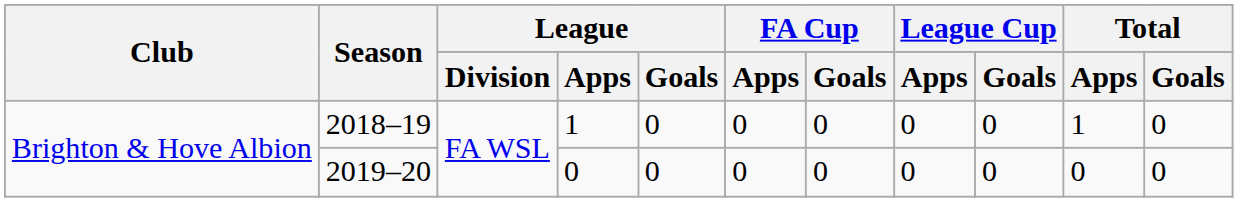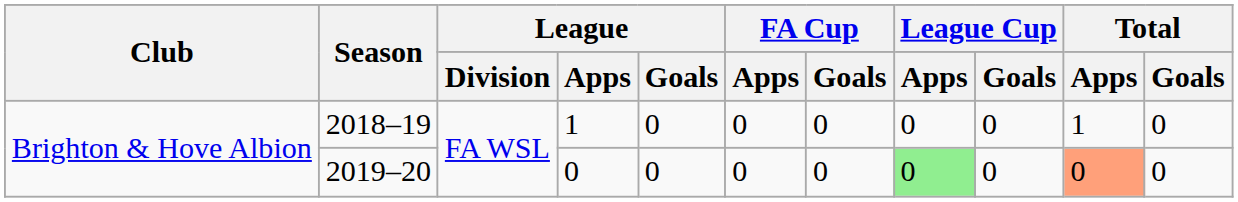(908, 171) no background -> (908, 171) lightgreen background
(1078, 171) no background -> (1078, 171) lightsalmon background
